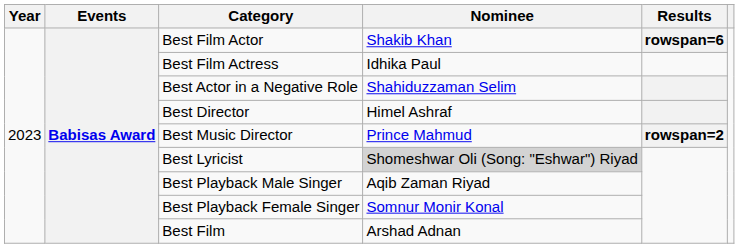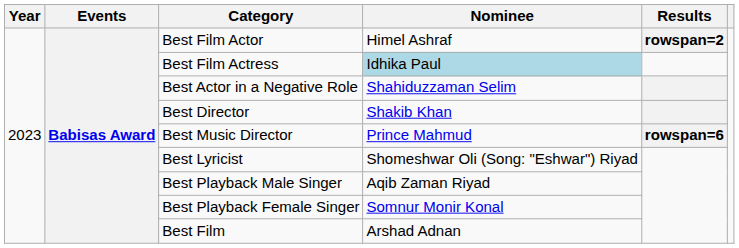(409, 40) Shakib Khan -> (409, 40) Himel Ashraf
(684, 40) rowspan=6 -> (684, 40) rowspan=2
(404, 64) no background -> (404, 64) lightblue background
(409, 111) Himel Ashraf -> (409, 111) Shakib Khan
(684, 135) rowspan=2 -> (684, 135) rowspan=6
(502, 159) lightgrey background -> (502, 159) no background
